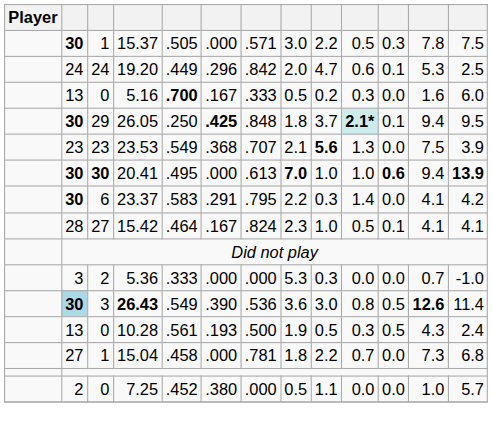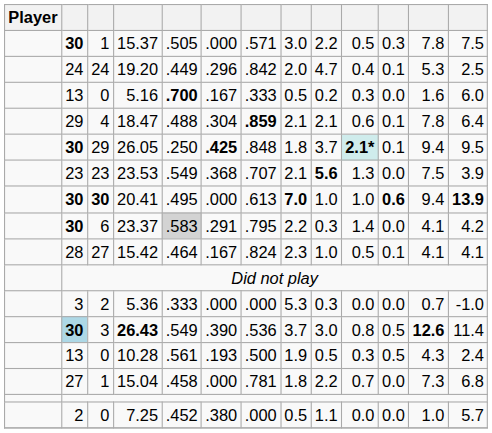(363, 70) 0.6 -> (363, 70) 0.4
+ row: (105, 122)
(182, 200) no background -> (182, 226) lightgrey background
(296, 304) 3.6 -> (296, 330) 3.7
